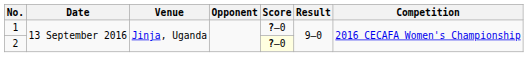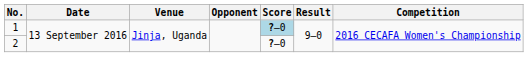(277, 28) no background -> (277, 28) lightblue background
(277, 44) lightyellow background -> (277, 44) no background
